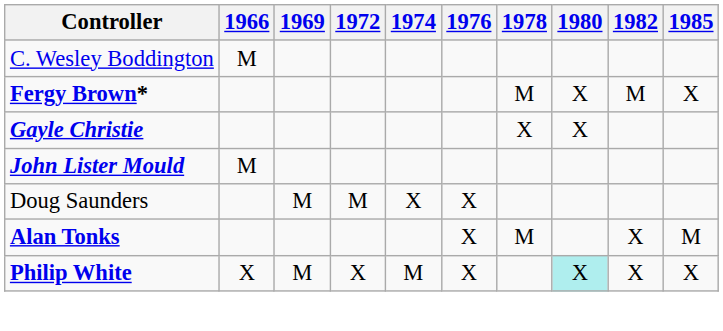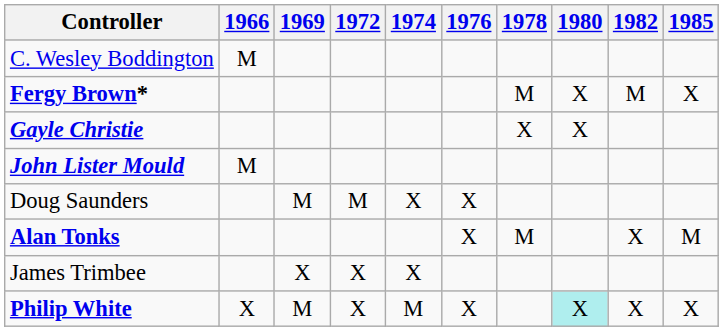+ row: (78, 272)
